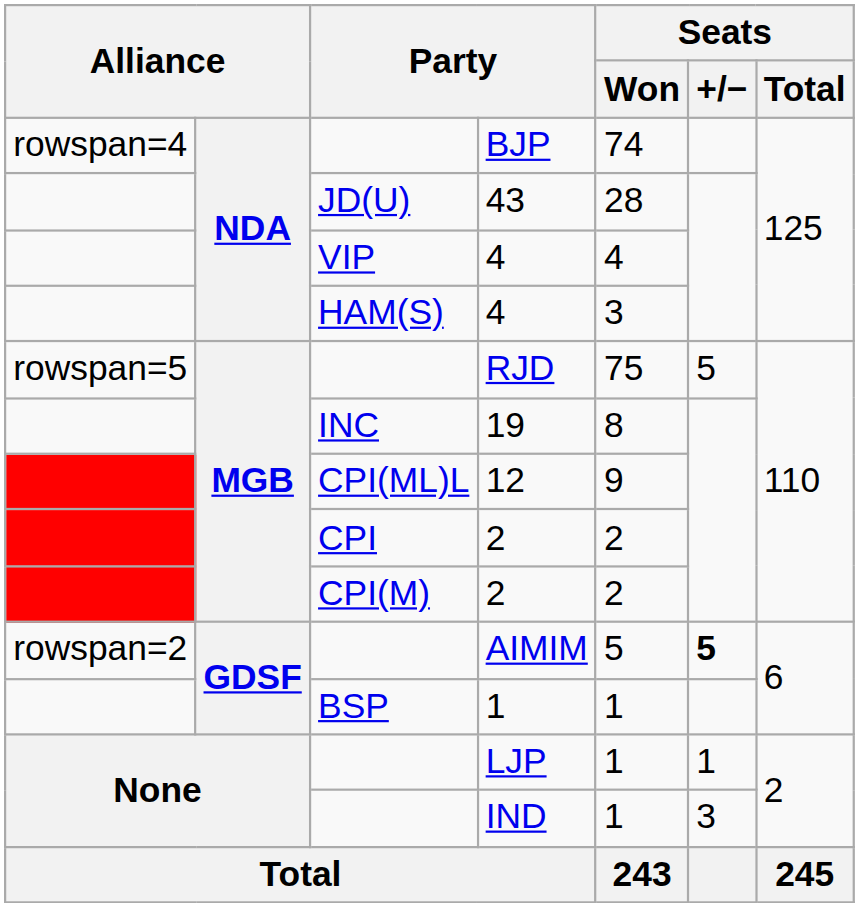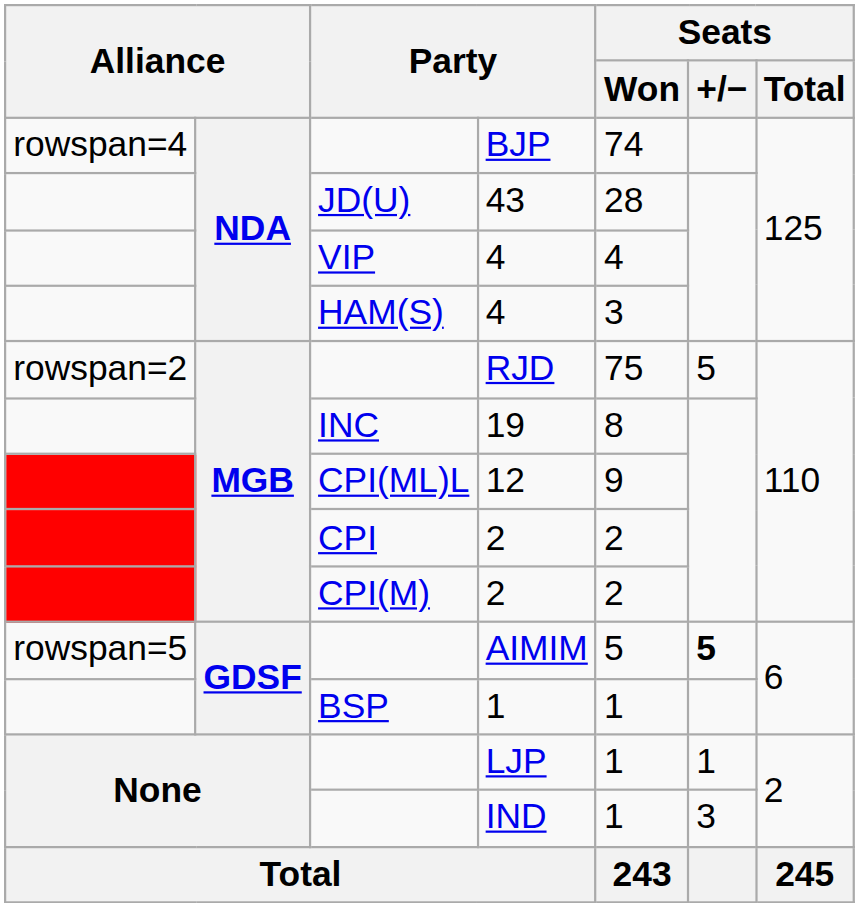(100, 369) rowspan=5 -> (100, 369) rowspan=2
(100, 649) rowspan=2 -> (100, 649) rowspan=5
